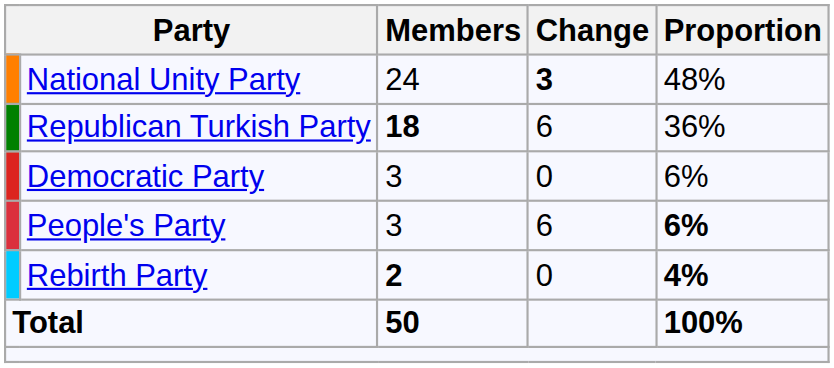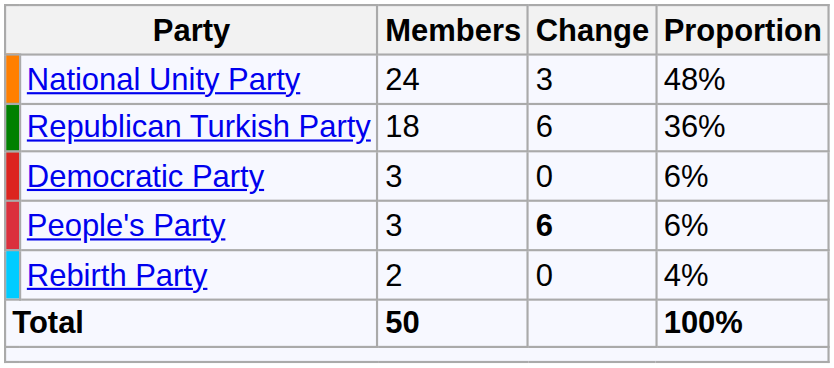(544, 79) bold -> (544, 79) normal
(403, 128) bold -> (403, 128) normal
(544, 226) normal -> (544, 226) bold
(686, 226) bold -> (686, 226) normal
(394, 274) bold -> (394, 274) normal
(686, 274) bold -> (686, 274) normal
